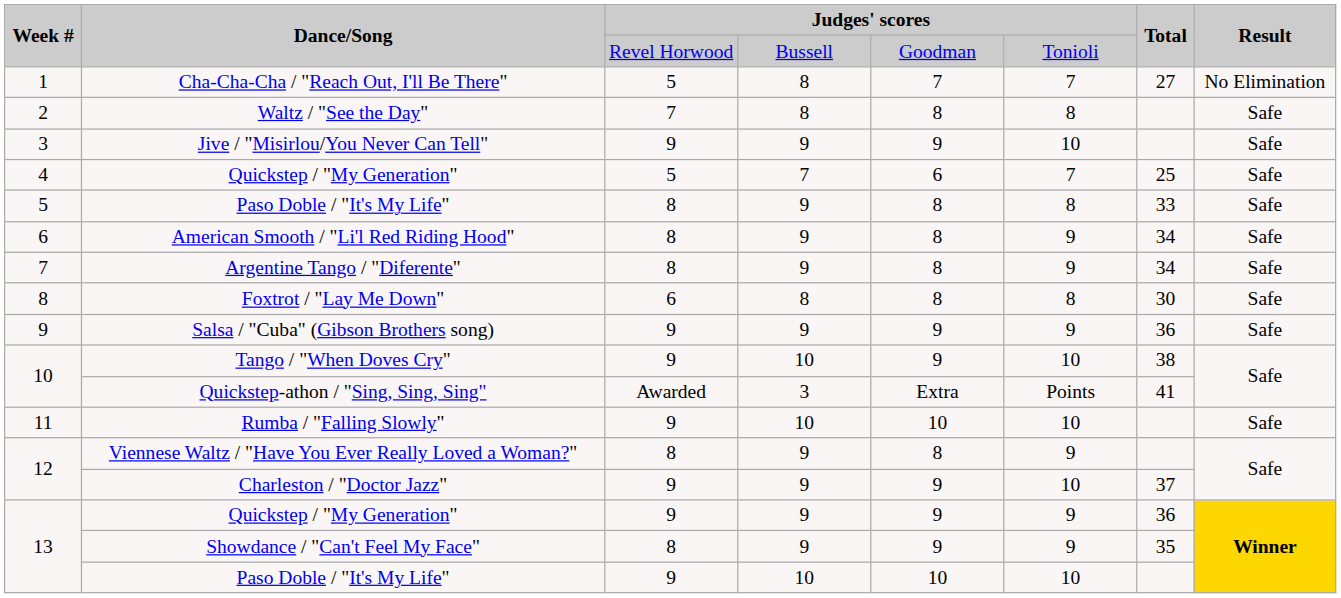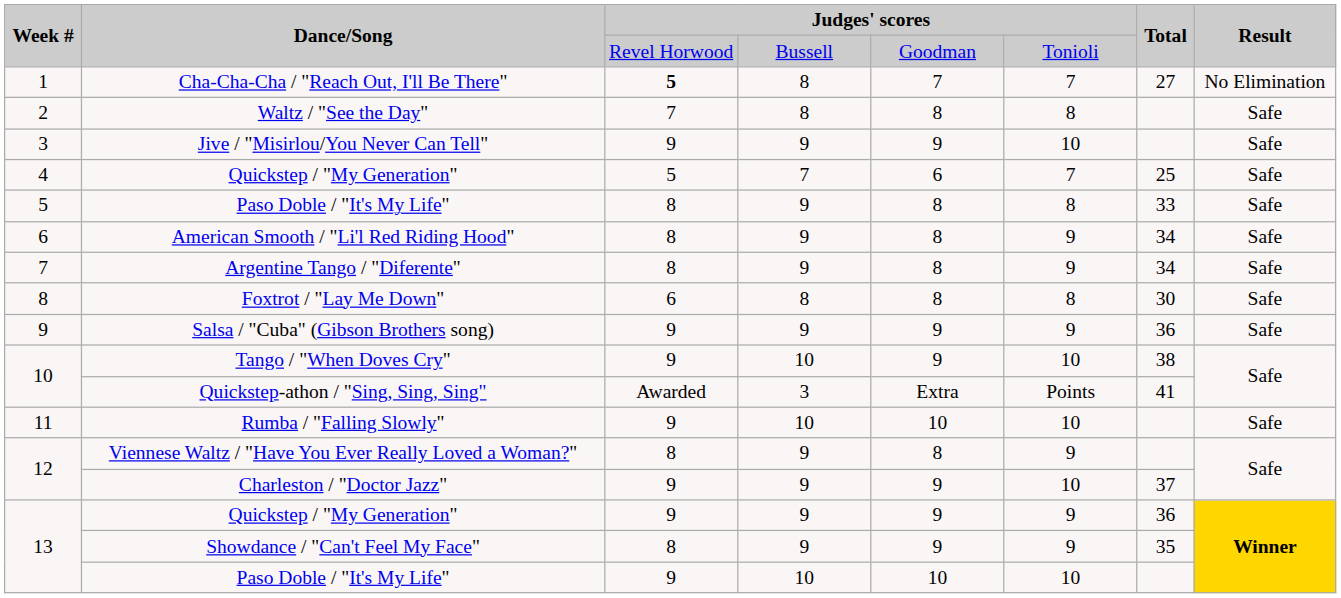(671, 81) normal -> (671, 81) bold
